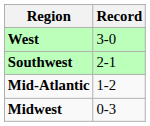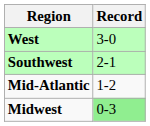(106, 109) no background -> (106, 109) lightgreen background
